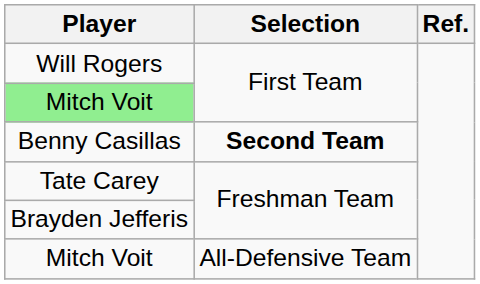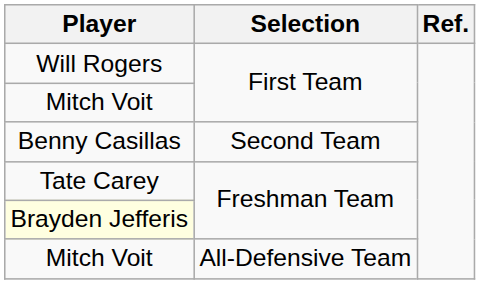(99, 102) lightgreen background -> (99, 102) no background
(305, 141) bold -> (305, 141) normal
(99, 219) no background -> (99, 219) lightyellow background
